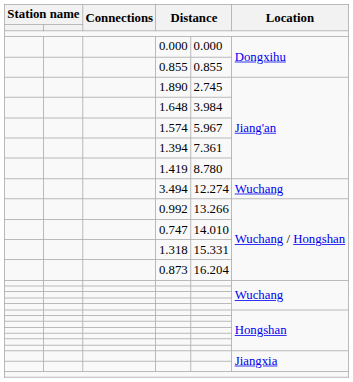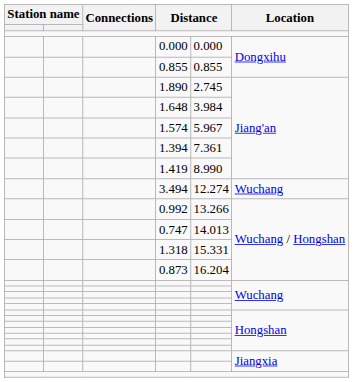(208, 168) 8.780 -> (208, 168) 8.990
(211, 229) 14.010 -> (211, 229) 14.013
